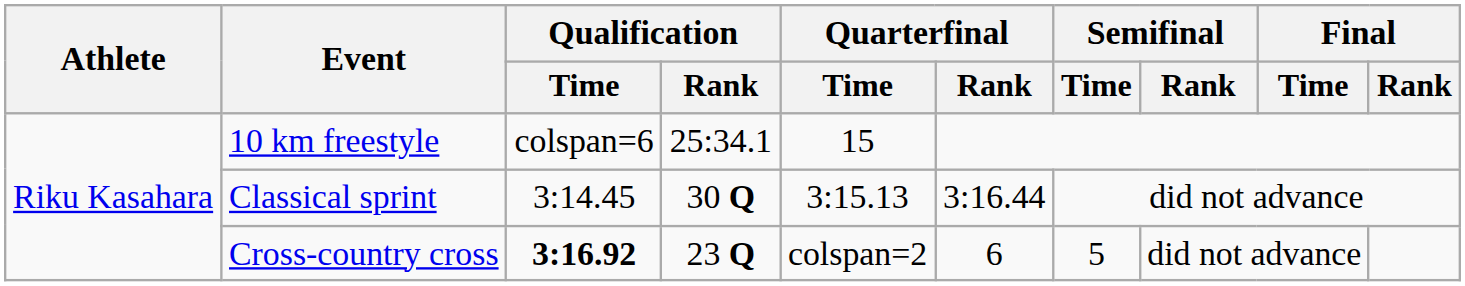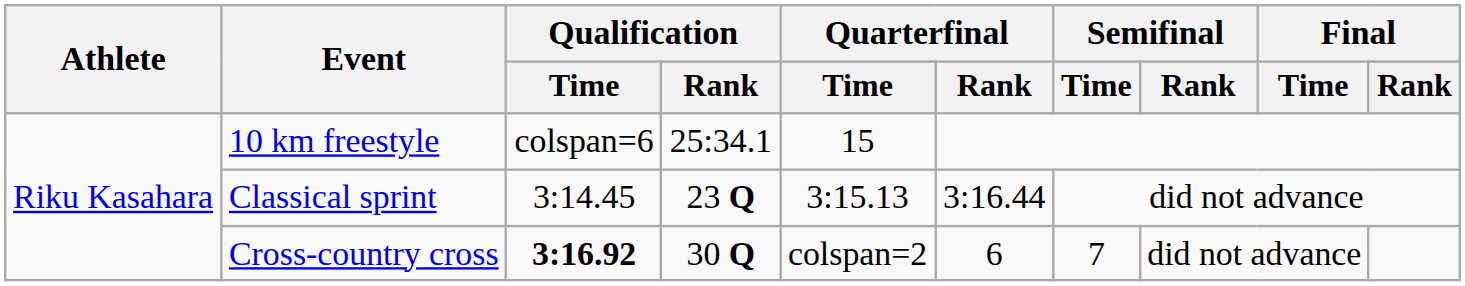(721, 197) 30 Q -> (721, 197) 23 Q
(721, 253) 23 Q -> (721, 253) 30 Q
(1096, 253) 5 -> (1096, 253) 7
